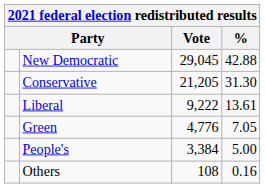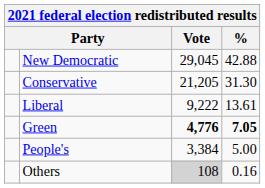(203, 127) normal -> (203, 127) bold
(244, 127) normal -> (244, 127) bold
(208, 171) no background -> (208, 171) lightgrey background
